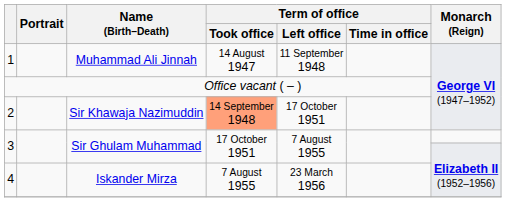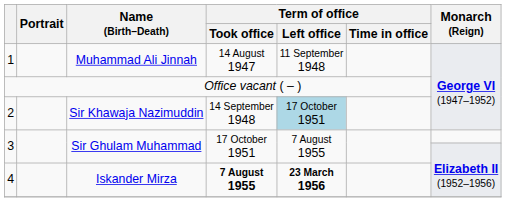(242, 113) lightsalmon background -> (242, 113) no background
(311, 113) no background -> (311, 113) lightblue background
(242, 180) normal -> (242, 180) bold
(311, 180) normal -> (311, 180) bold
